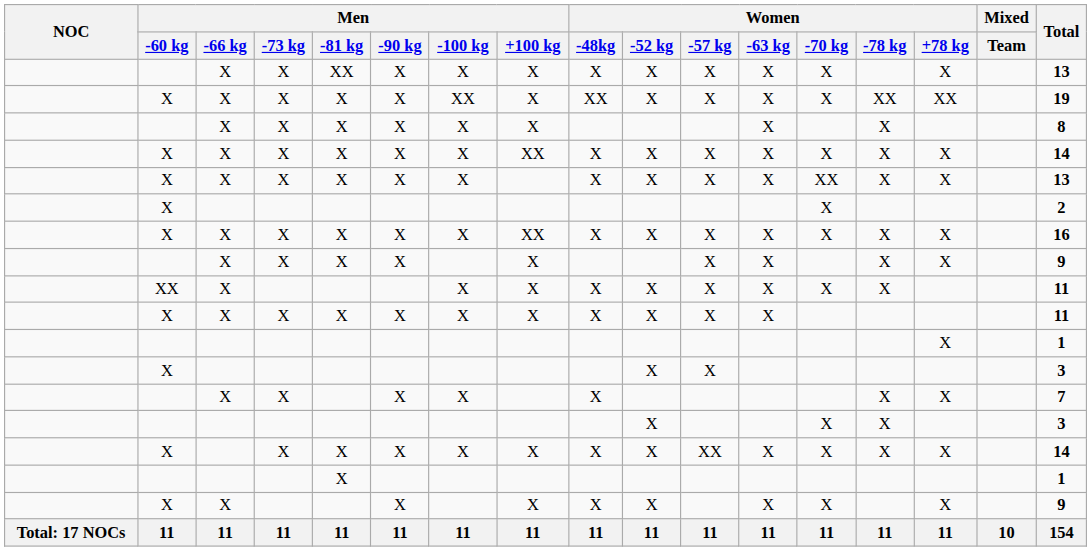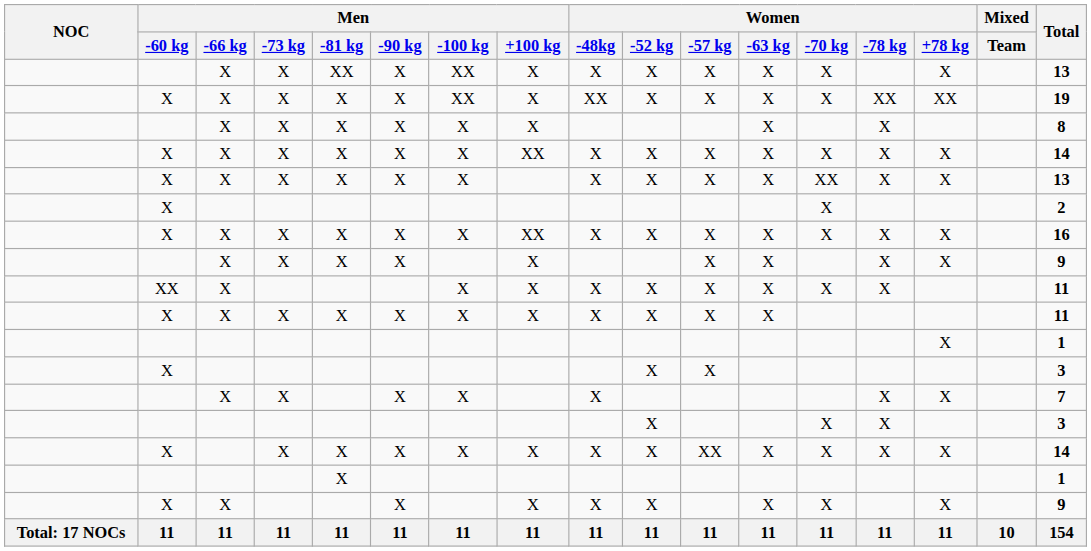(463, 72) X -> (463, 72) XX
